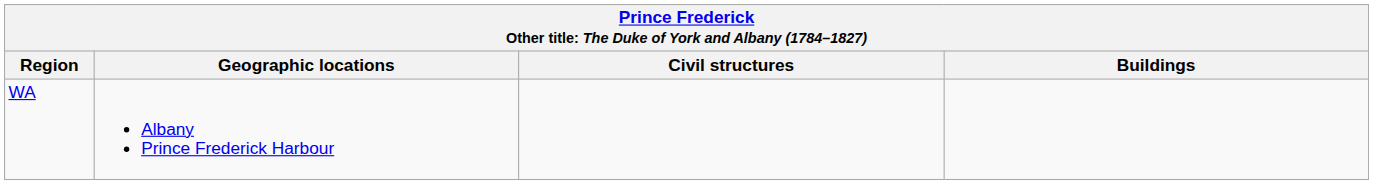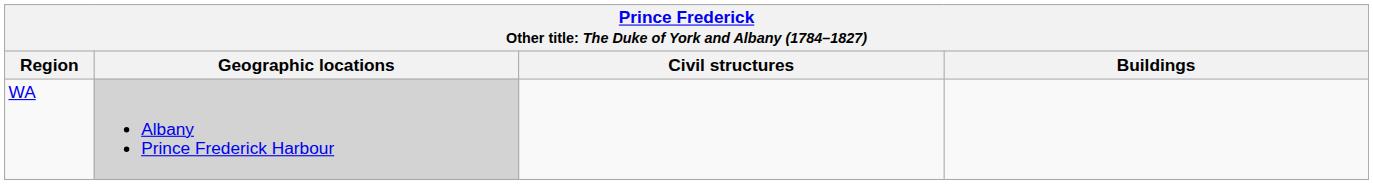(306, 139) no background -> (306, 139) lightgrey background
